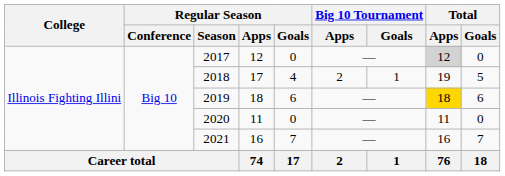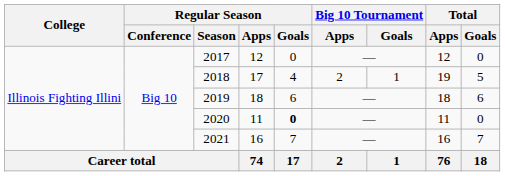(444, 56) lightgrey background -> (444, 56) no background
(444, 98) gold background -> (444, 98) no background
(293, 118) normal -> (293, 118) bold
